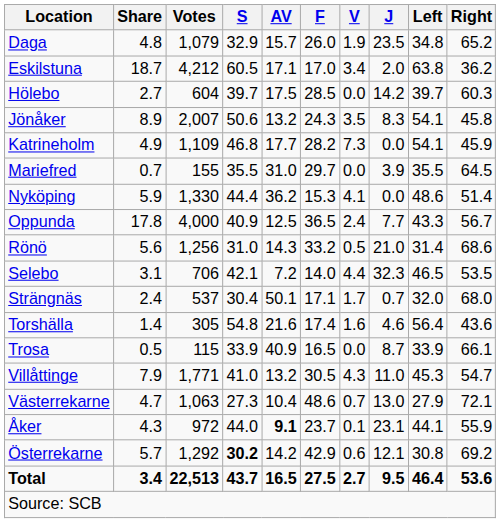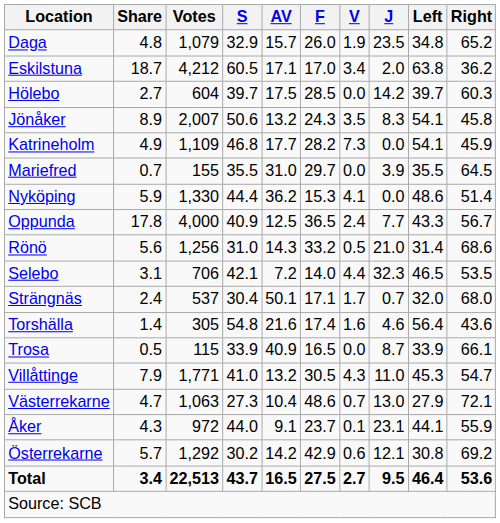(286, 427) bold -> (286, 427) normal
(242, 453) bold -> (242, 453) normal
